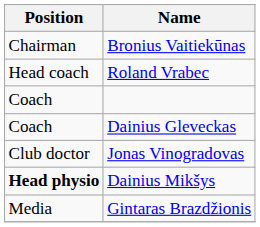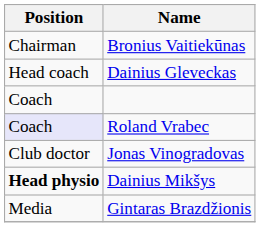(158, 72) Roland Vrabec -> (172, 72) Dainius Gleveckas
(30, 126) no background -> (30, 126) lavender background
(172, 126) Dainius Gleveckas -> (158, 126) Roland Vrabec
